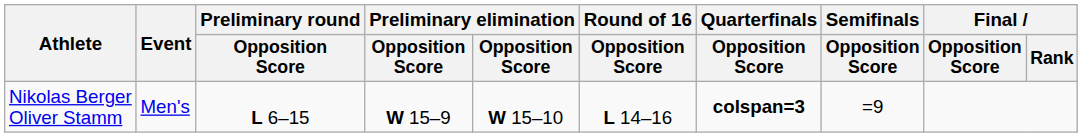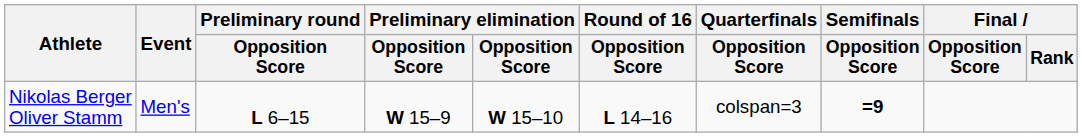(759, 107) bold -> (759, 107) normal
(873, 107) normal -> (873, 107) bold
